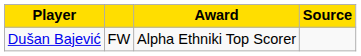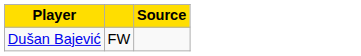- column: (217, 16)
